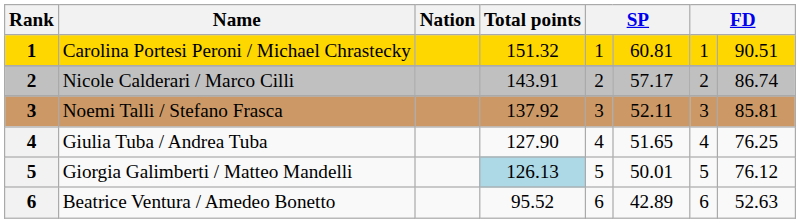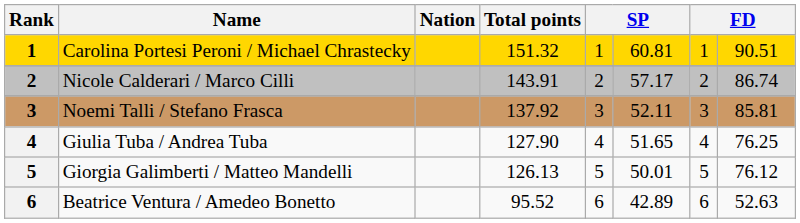(533, 171) lightblue background -> (533, 171) no background
